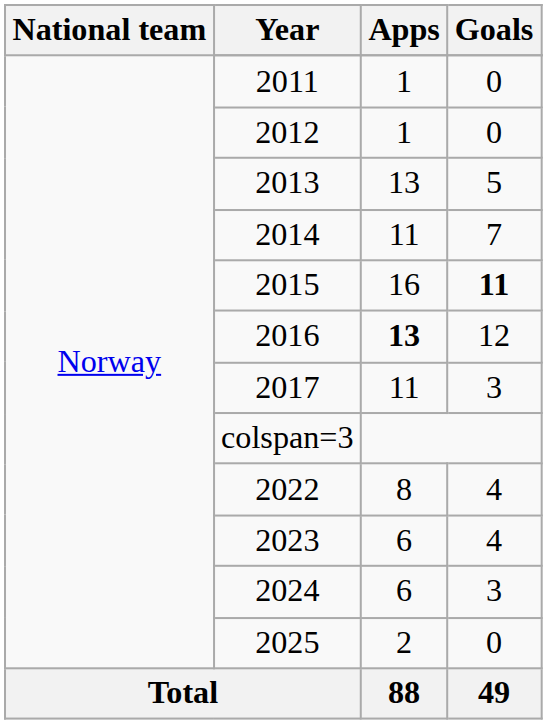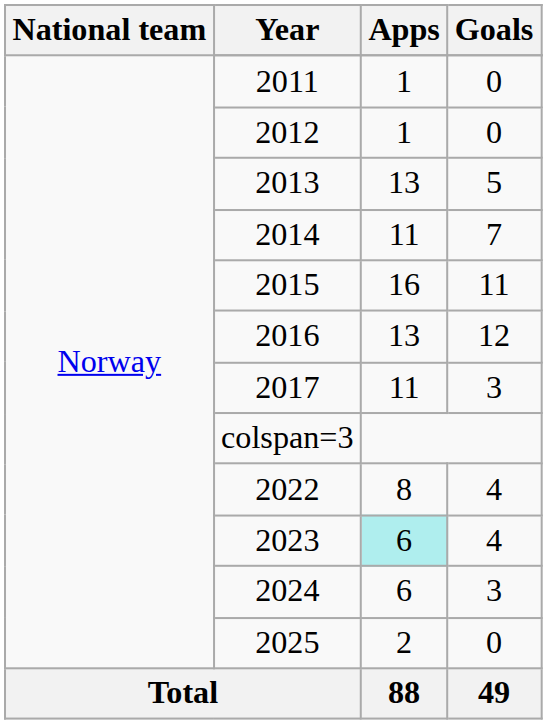(494, 285) bold -> (494, 285) normal
(404, 336) bold -> (404, 336) normal
(404, 540) no background -> (404, 540) paleturquoise background
